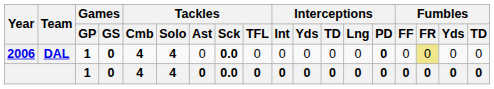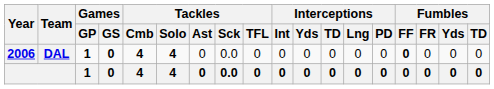(229, 53) bold -> (229, 53) normal
(384, 53) bold -> (384, 53) normal
(406, 53) normal -> (406, 53) bold
(428, 53) khaki background -> (428, 53) no background
